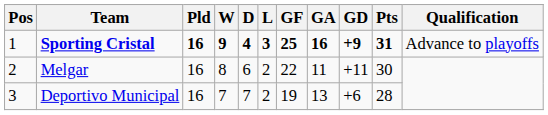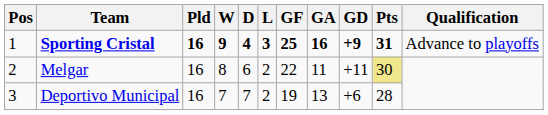(384, 69) no background -> (384, 69) khaki background
